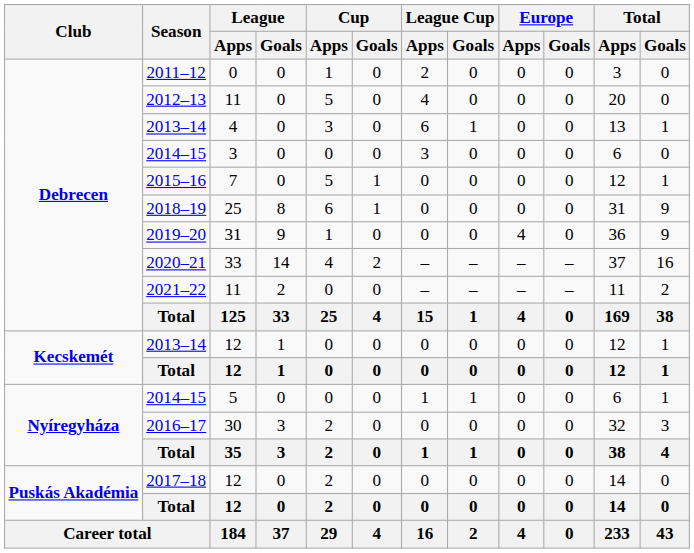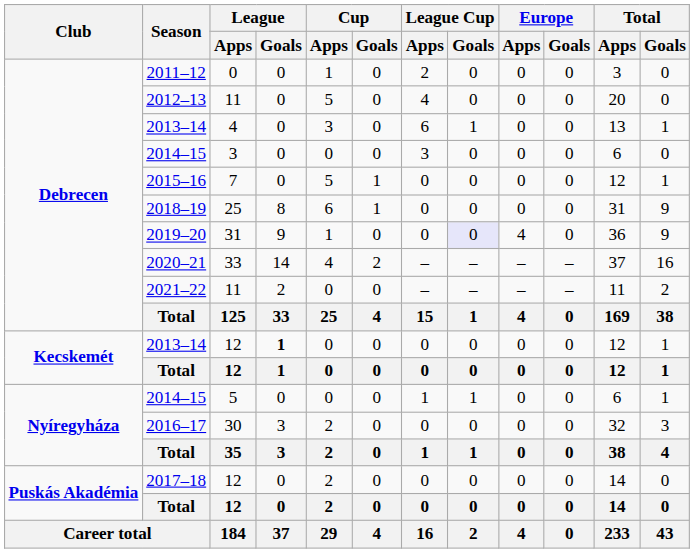(473, 235) no background -> (473, 235) lavender background
(281, 343) normal -> (281, 343) bold
